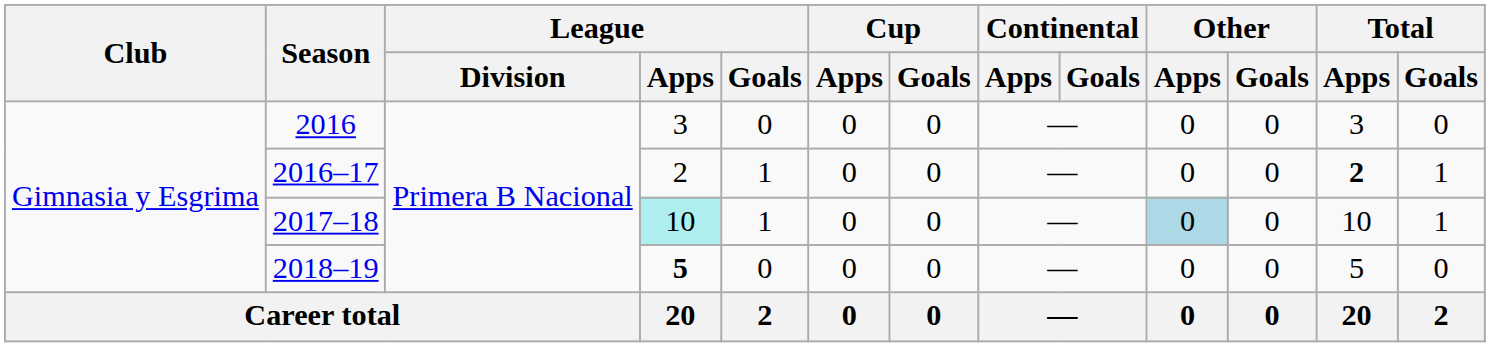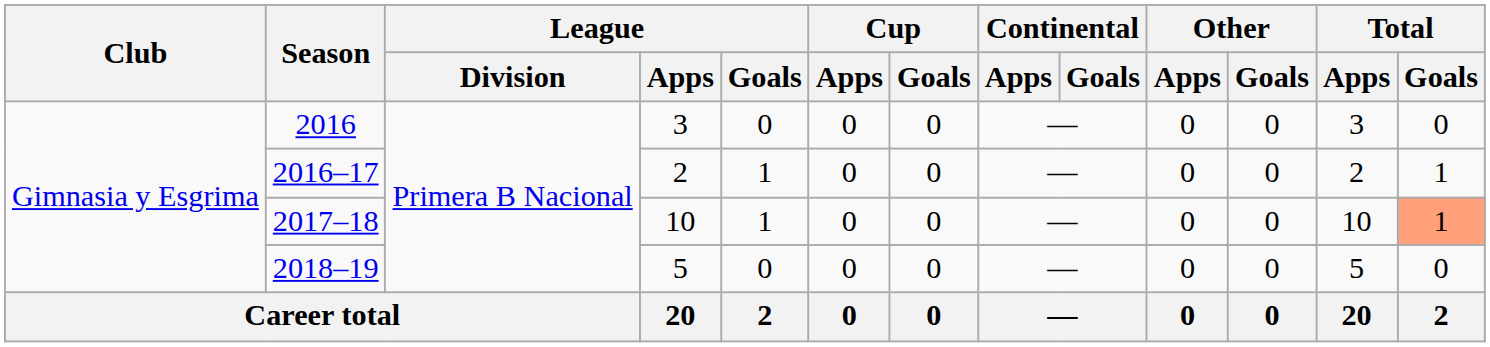(1357, 172) bold -> (1357, 172) normal
(680, 220) paleturquoise background -> (680, 220) no background
(1187, 220) lightblue background -> (1187, 220) no background
(1441, 220) no background -> (1441, 220) lightsalmon background
(680, 268) bold -> (680, 268) normal
